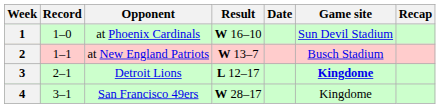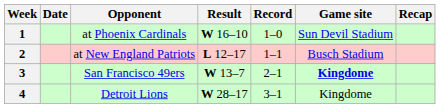columns swapped: (280, 14) <-> (62, 14)
(238, 53) W 13–7 -> (224, 53) L 12–17
(148, 73) Detroit Lions -> (134, 73) San Francisco 49ers
(238, 73) L 12–17 -> (224, 73) W 13–7
(148, 93) San Francisco 49ers -> (134, 93) Detroit Lions
